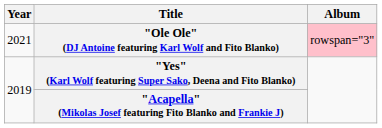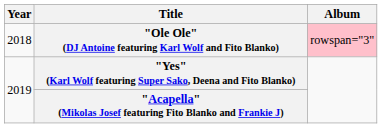(19, 40) 2021 -> (19, 40) 2018
